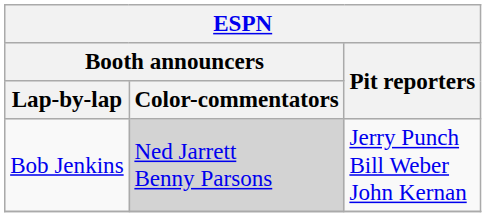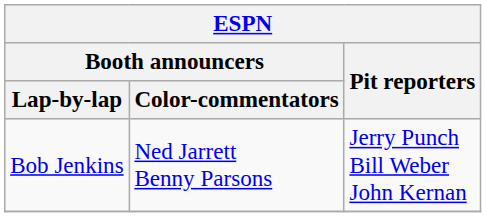(203, 165) lightgrey background -> (203, 165) no background
